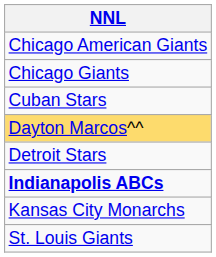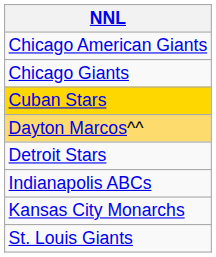(58, 100) no background -> (58, 100) gold background
(86, 183) bold -> (80, 183) normal
